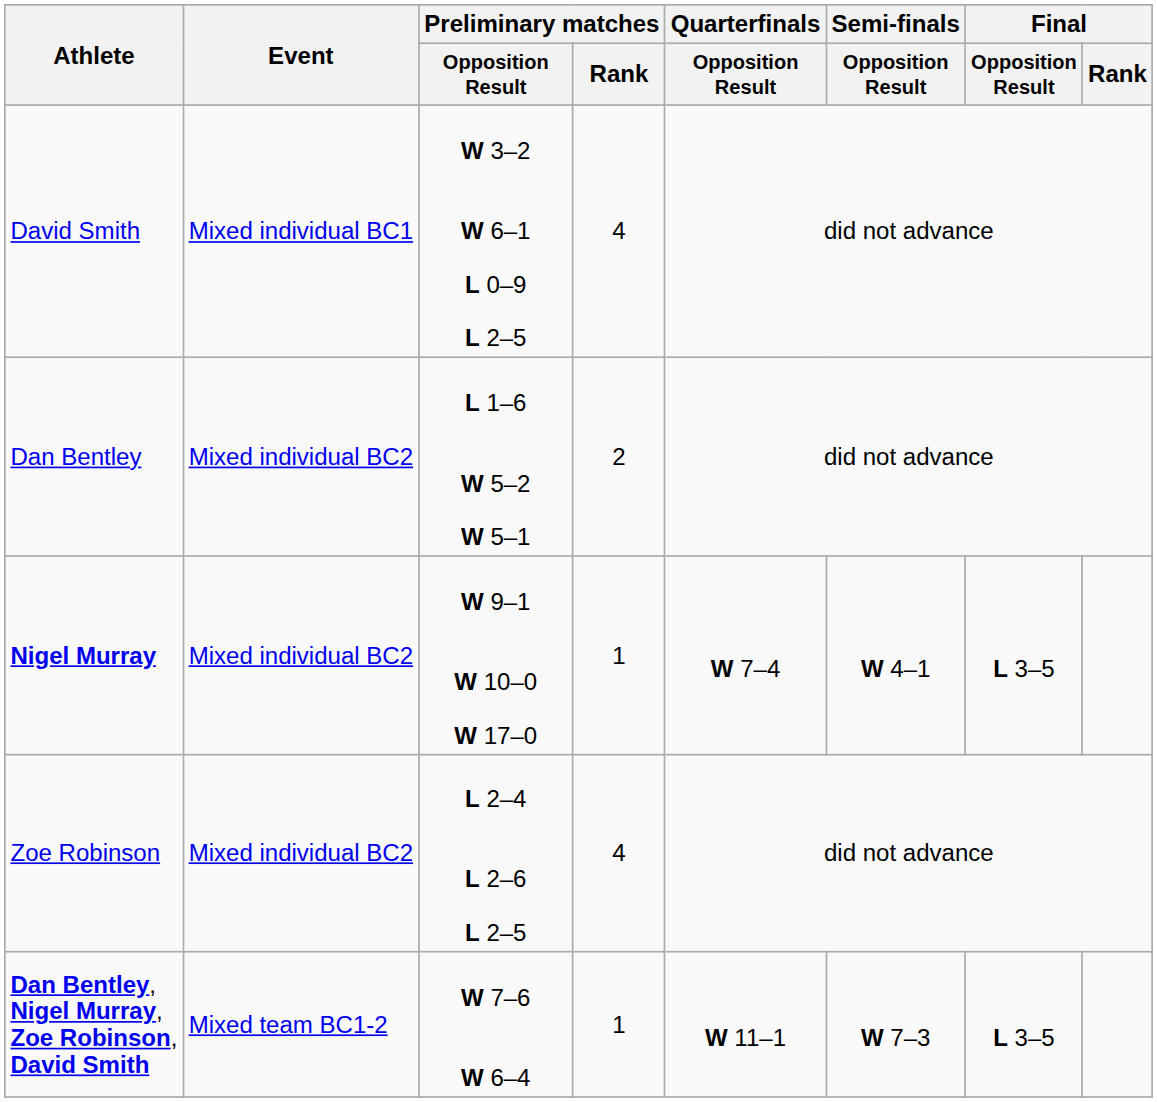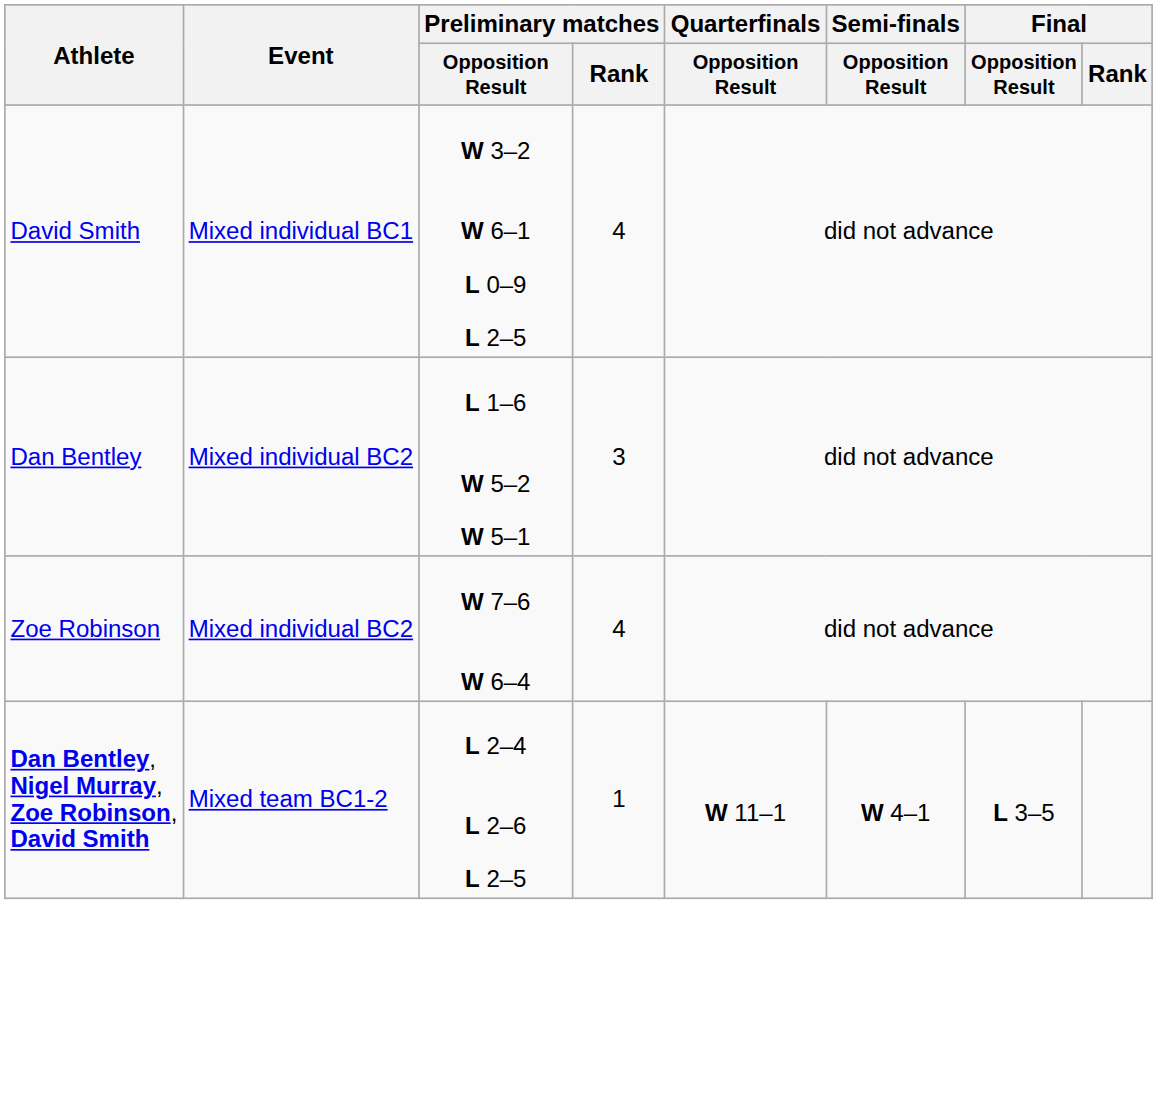(619, 457) 2 -> (619, 457) 3
- row: (83, 655)
(496, 867) L 2–4 L 2–6 L 2–5 -> (496, 642) W 7–6 W 6–4
(496, 1038) W 7–6 W 6–4 -> (496, 813) L 2–4 L 2–6 L 2–5
(896, 1038) W 7–3 -> (896, 813) W 4–1
